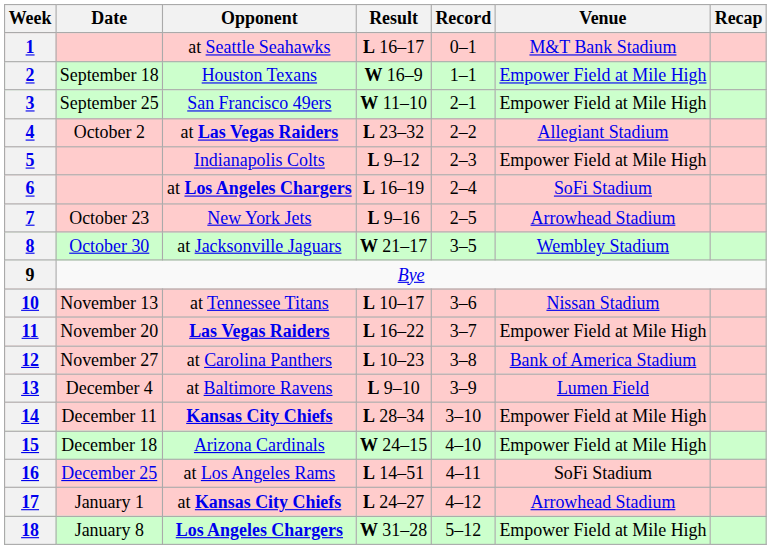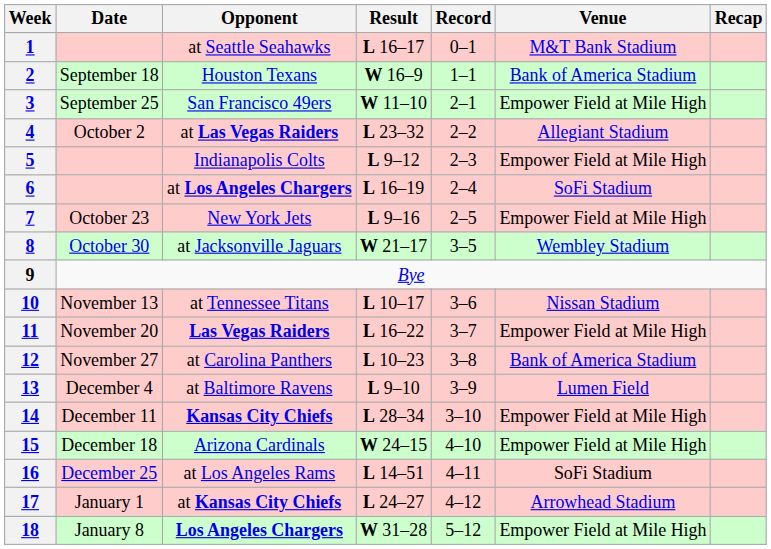(603, 75) Empower Field at Mile High -> (603, 75) Bank of America Stadium
(603, 217) Arrowhead Stadium -> (603, 217) Empower Field at Mile High
